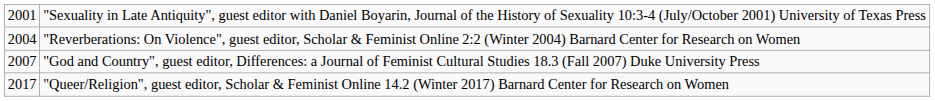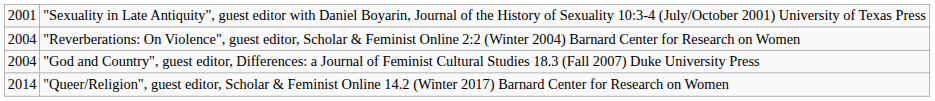(22, 61) 2007 -> (22, 61) 2004
(22, 84) 2017 -> (22, 84) 2014
